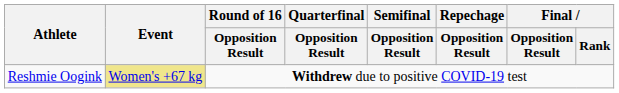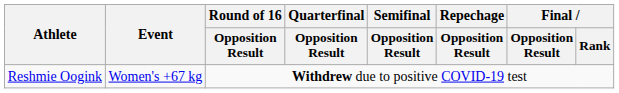(155, 76) khaki background -> (155, 76) no background
